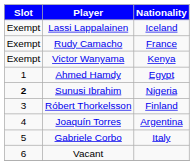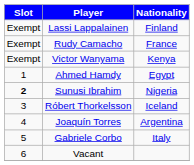(161, 27) Iceland -> (161, 27) Finland
(161, 106) Finland -> (161, 106) Iceland
